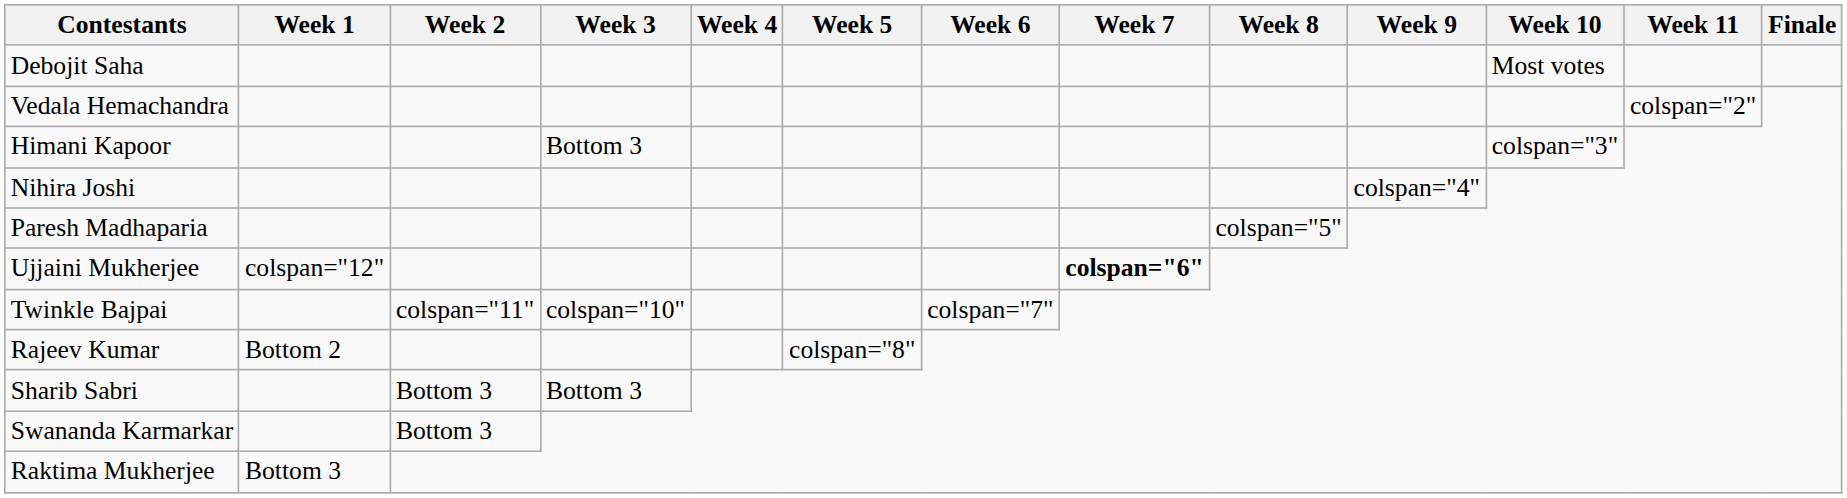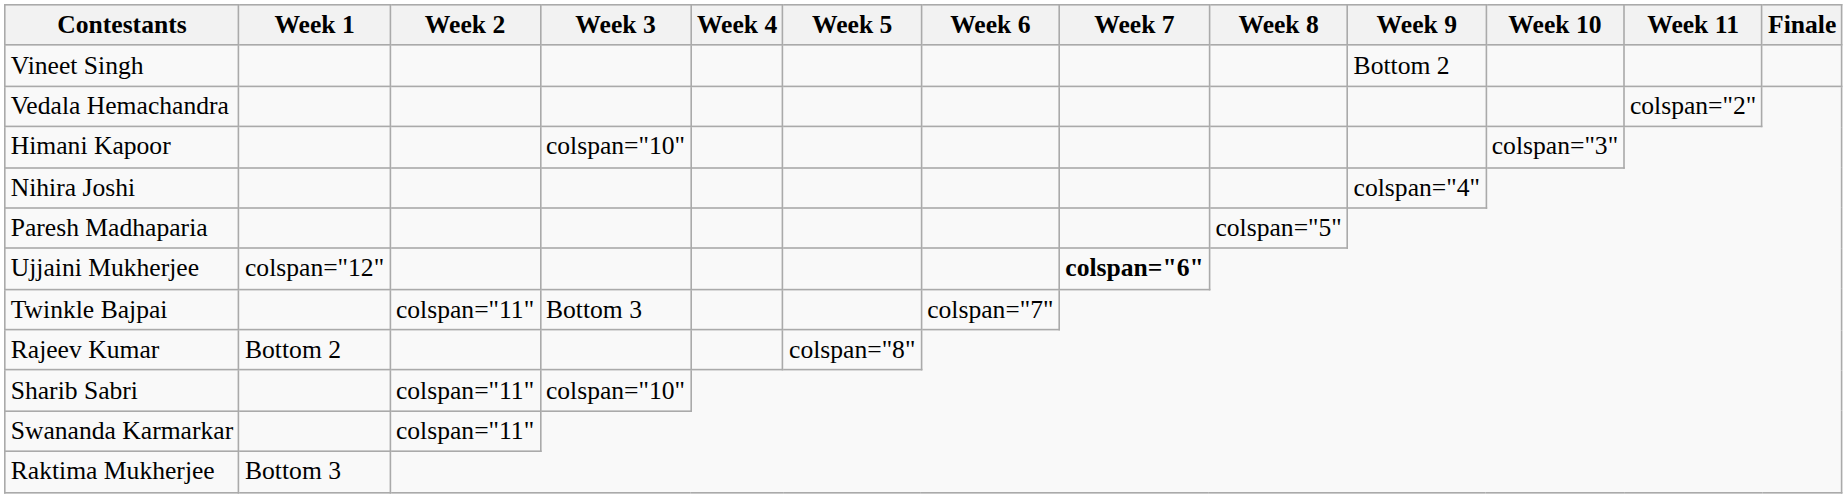- row: (77, 65)
+ row: (77, 65)
(594, 146) Bottom 3 -> (616, 146) colspan="10"
(616, 308) colspan="10" -> (594, 308) Bottom 3
(444, 390) Bottom 3 -> (465, 390) colspan="11"
(594, 390) Bottom 3 -> (616, 390) colspan="10"
(444, 430) Bottom 3 -> (465, 430) colspan="11"
